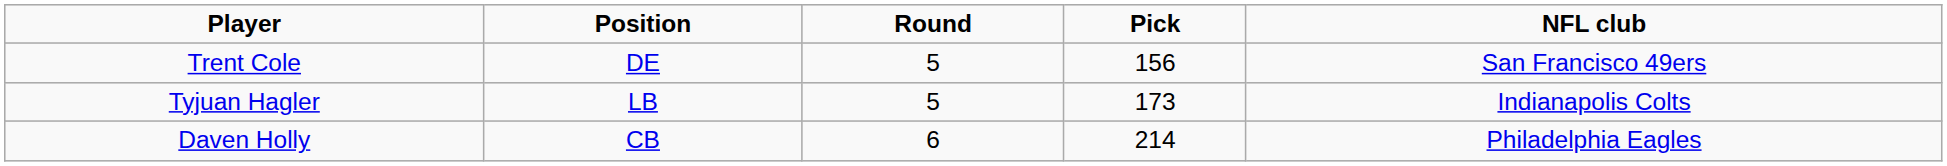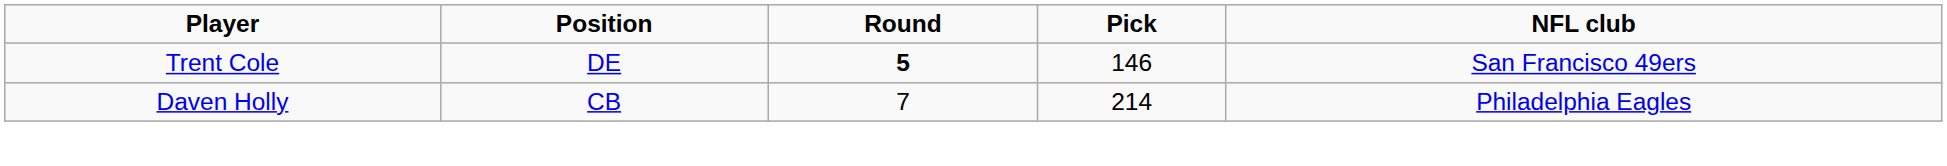(933, 62) normal -> (903, 62) bold
(1155, 62) 156 -> (1132, 62) 146
- row: (244, 101)
(933, 140) 6 -> (903, 101) 7
